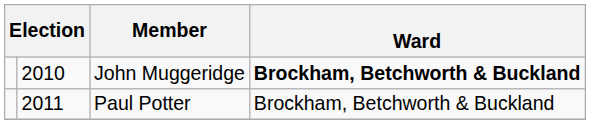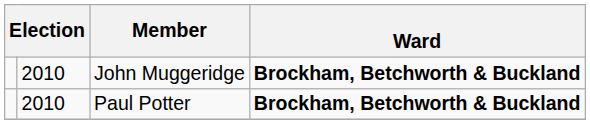(43, 103) 2011 -> (43, 103) 2010
(404, 103) normal -> (417, 103) bold
